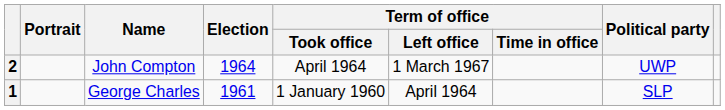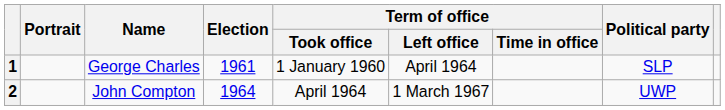rows swapped: (13, 92) <-> (13, 67)
